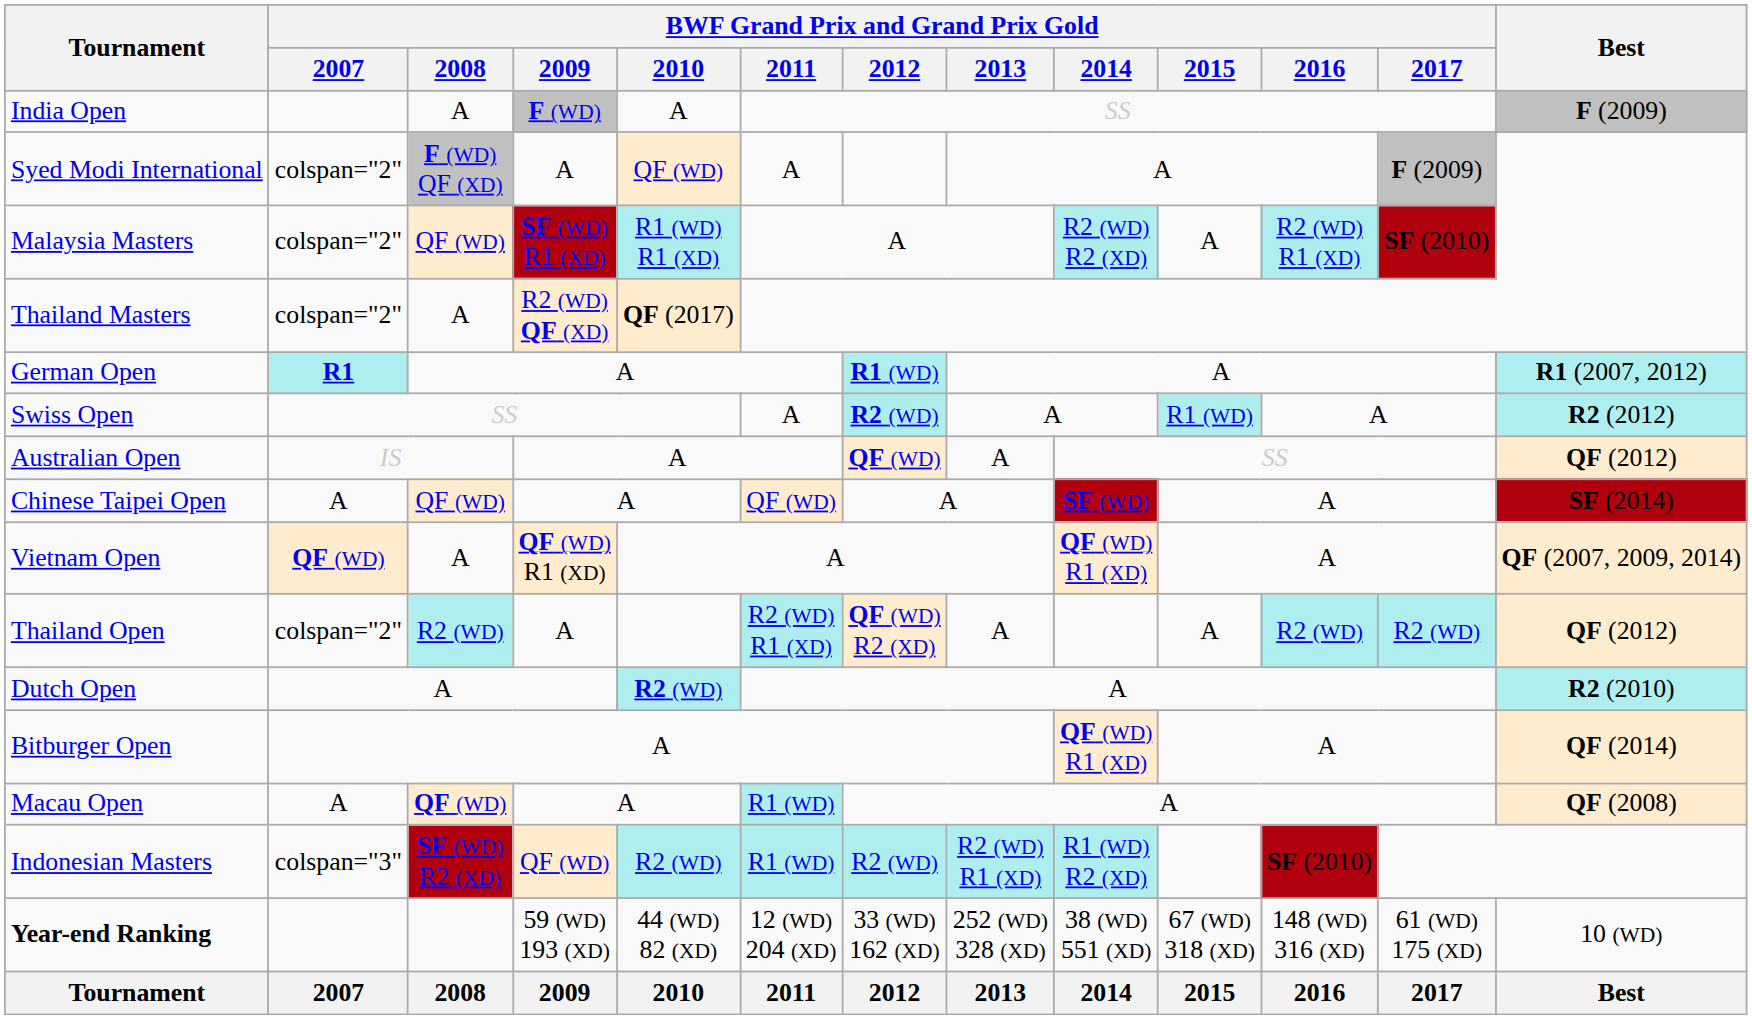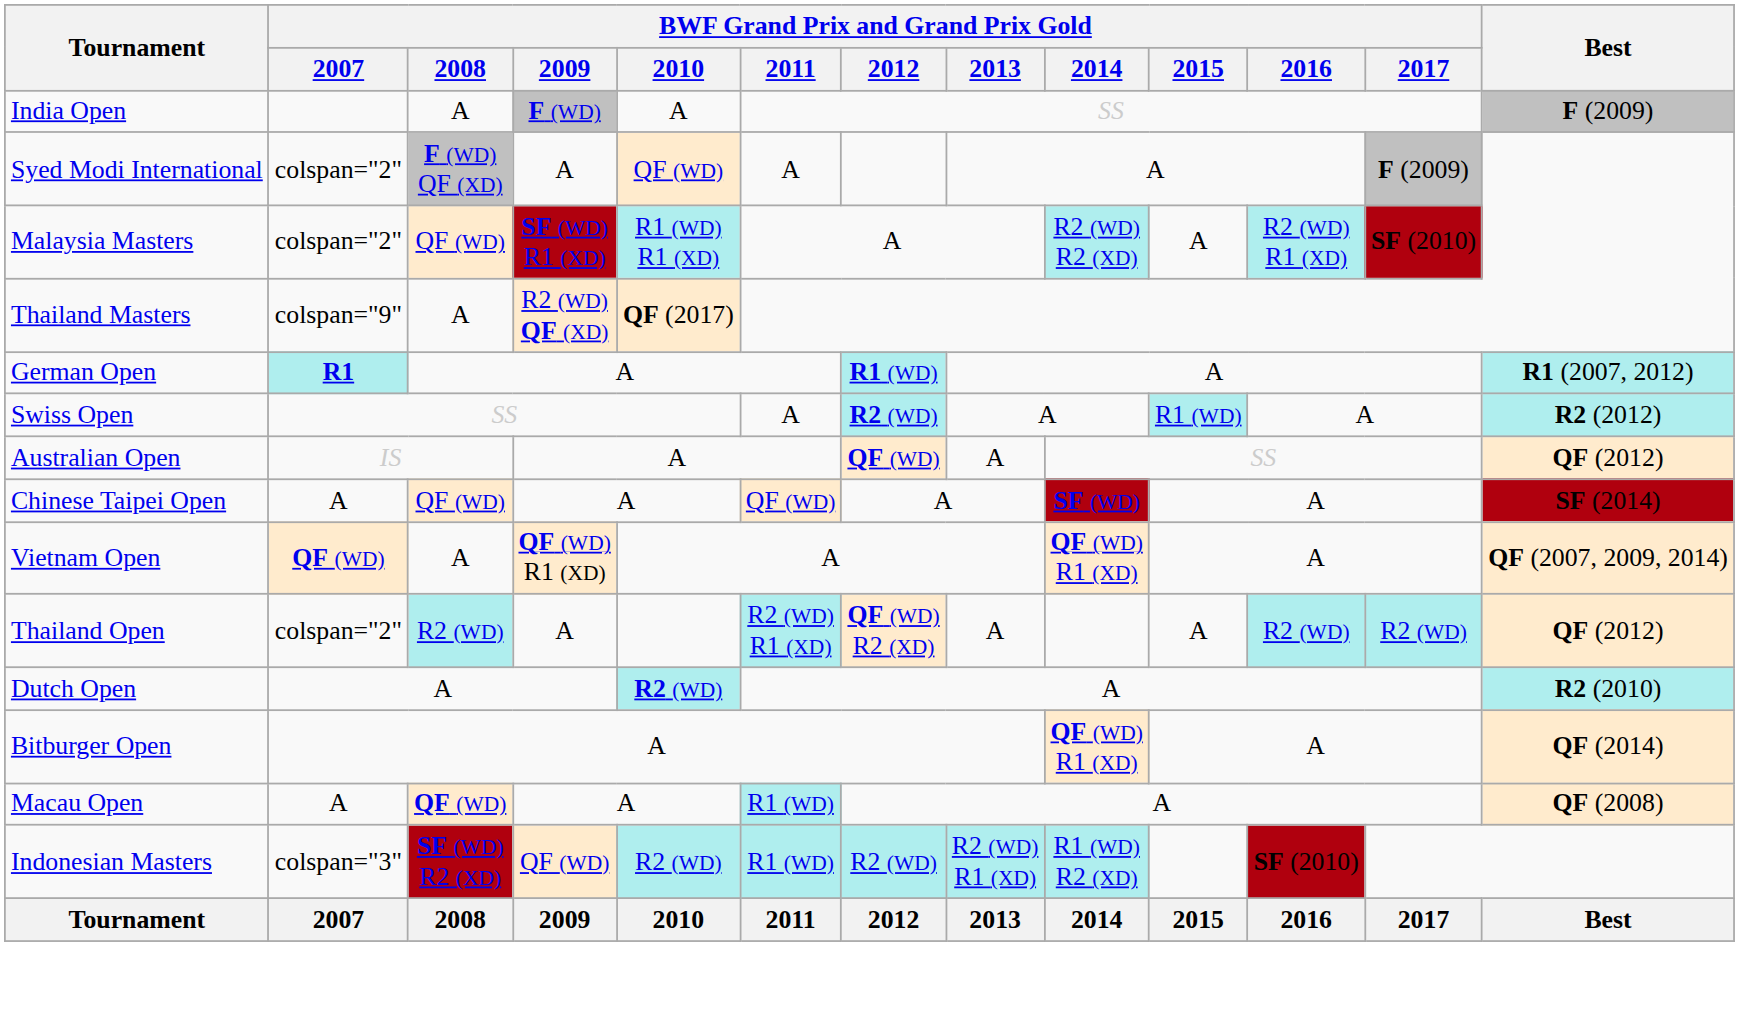(338, 314) colspan="2" -> (338, 314) colspan="9"
- row: (111, 934)
